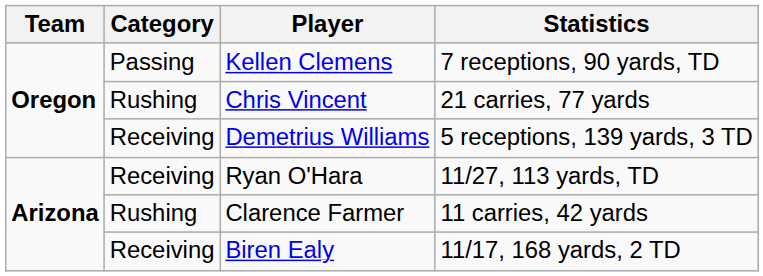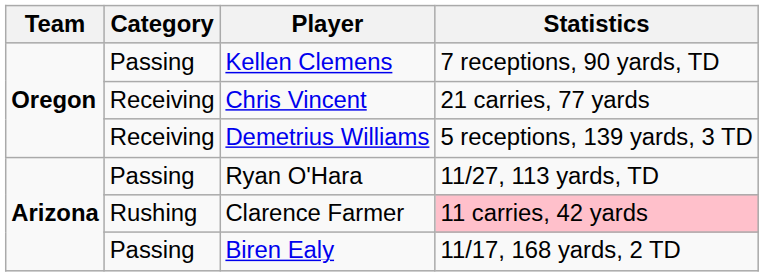(153, 99) Rushing -> (162, 99) Receiving
(162, 175) Receiving -> (152, 175) Passing
(544, 213) no background -> (544, 213) pink background
(162, 251) Receiving -> (152, 251) Passing
